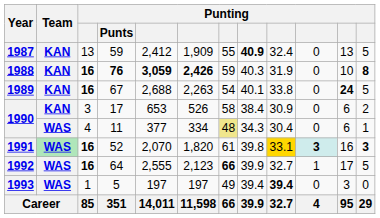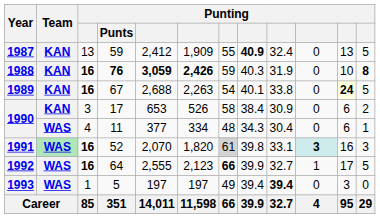(347, 90) no background -> (347, 90) lightyellow background
(228, 128) khaki background -> (228, 128) no background
(228, 147) no background -> (228, 147) lightgrey background
(281, 147) gold background -> (281, 147) no background
(366, 147) bold -> (366, 147) normal
